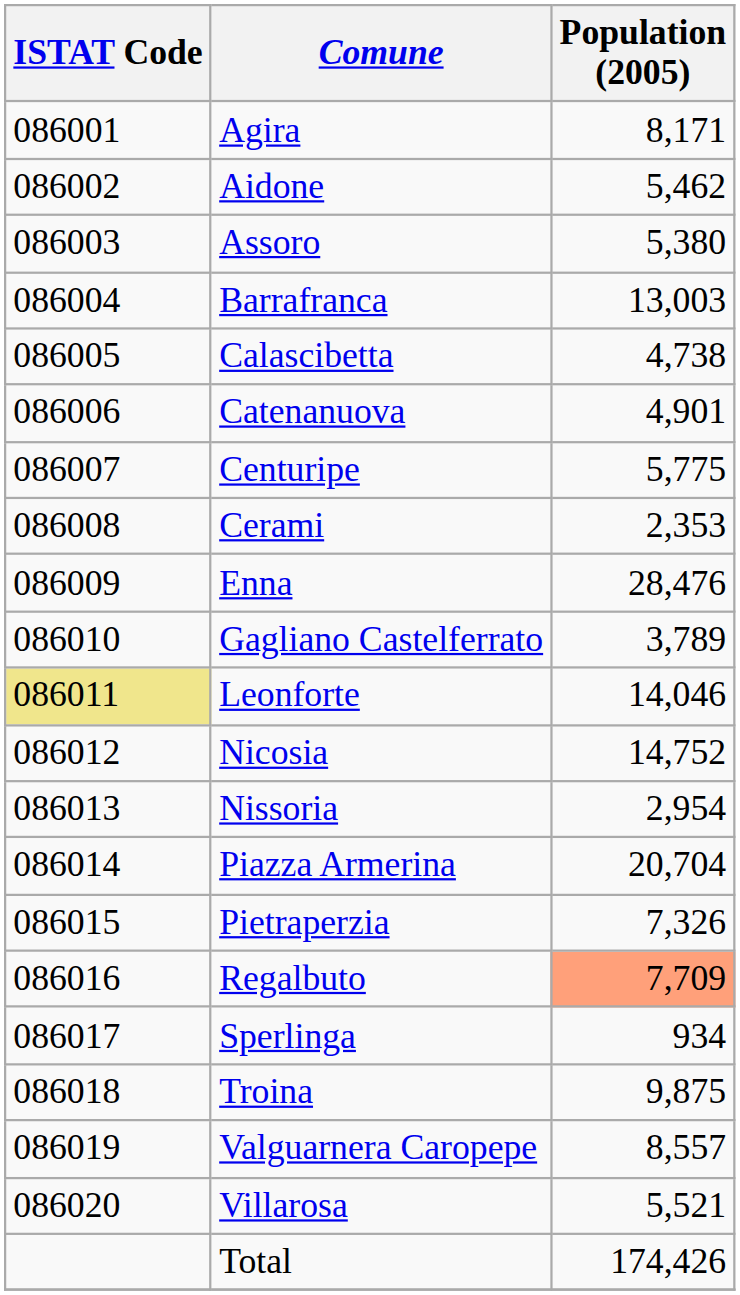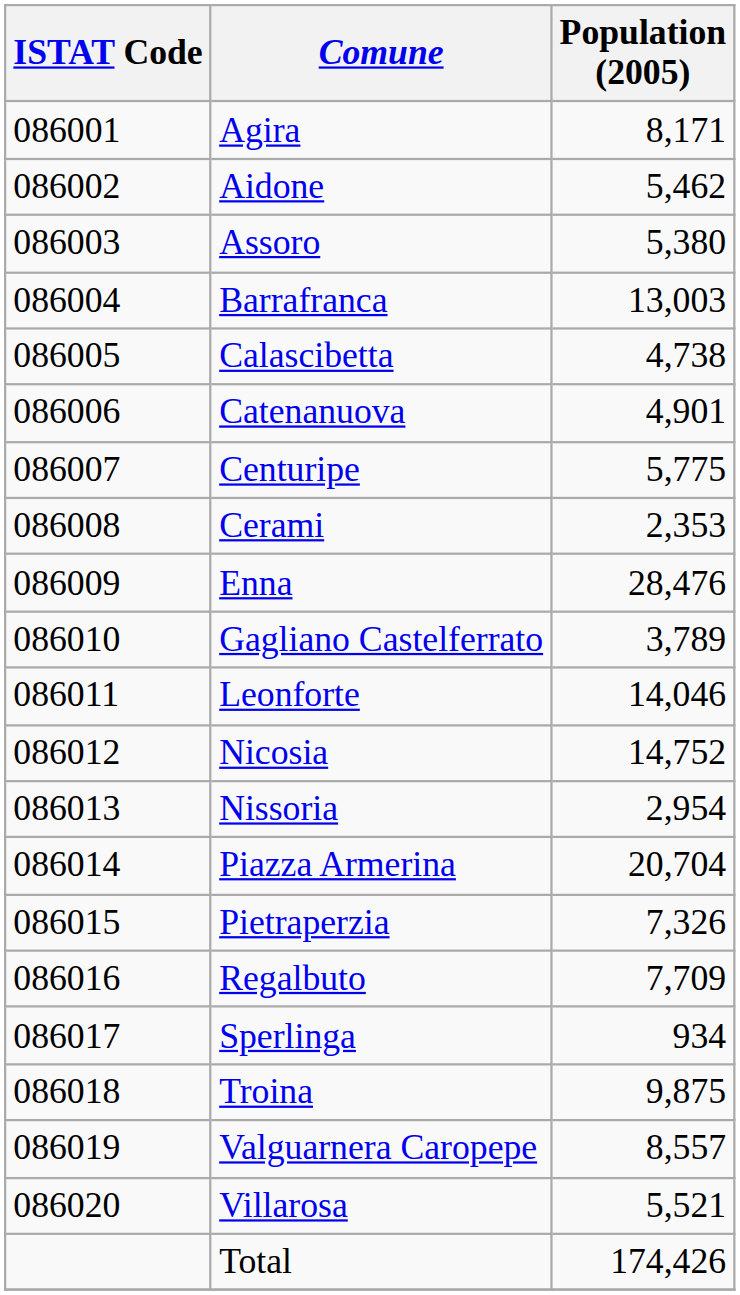(66, 695) khaki background -> (66, 695) no background
(686, 978) lightsalmon background -> (686, 978) no background
